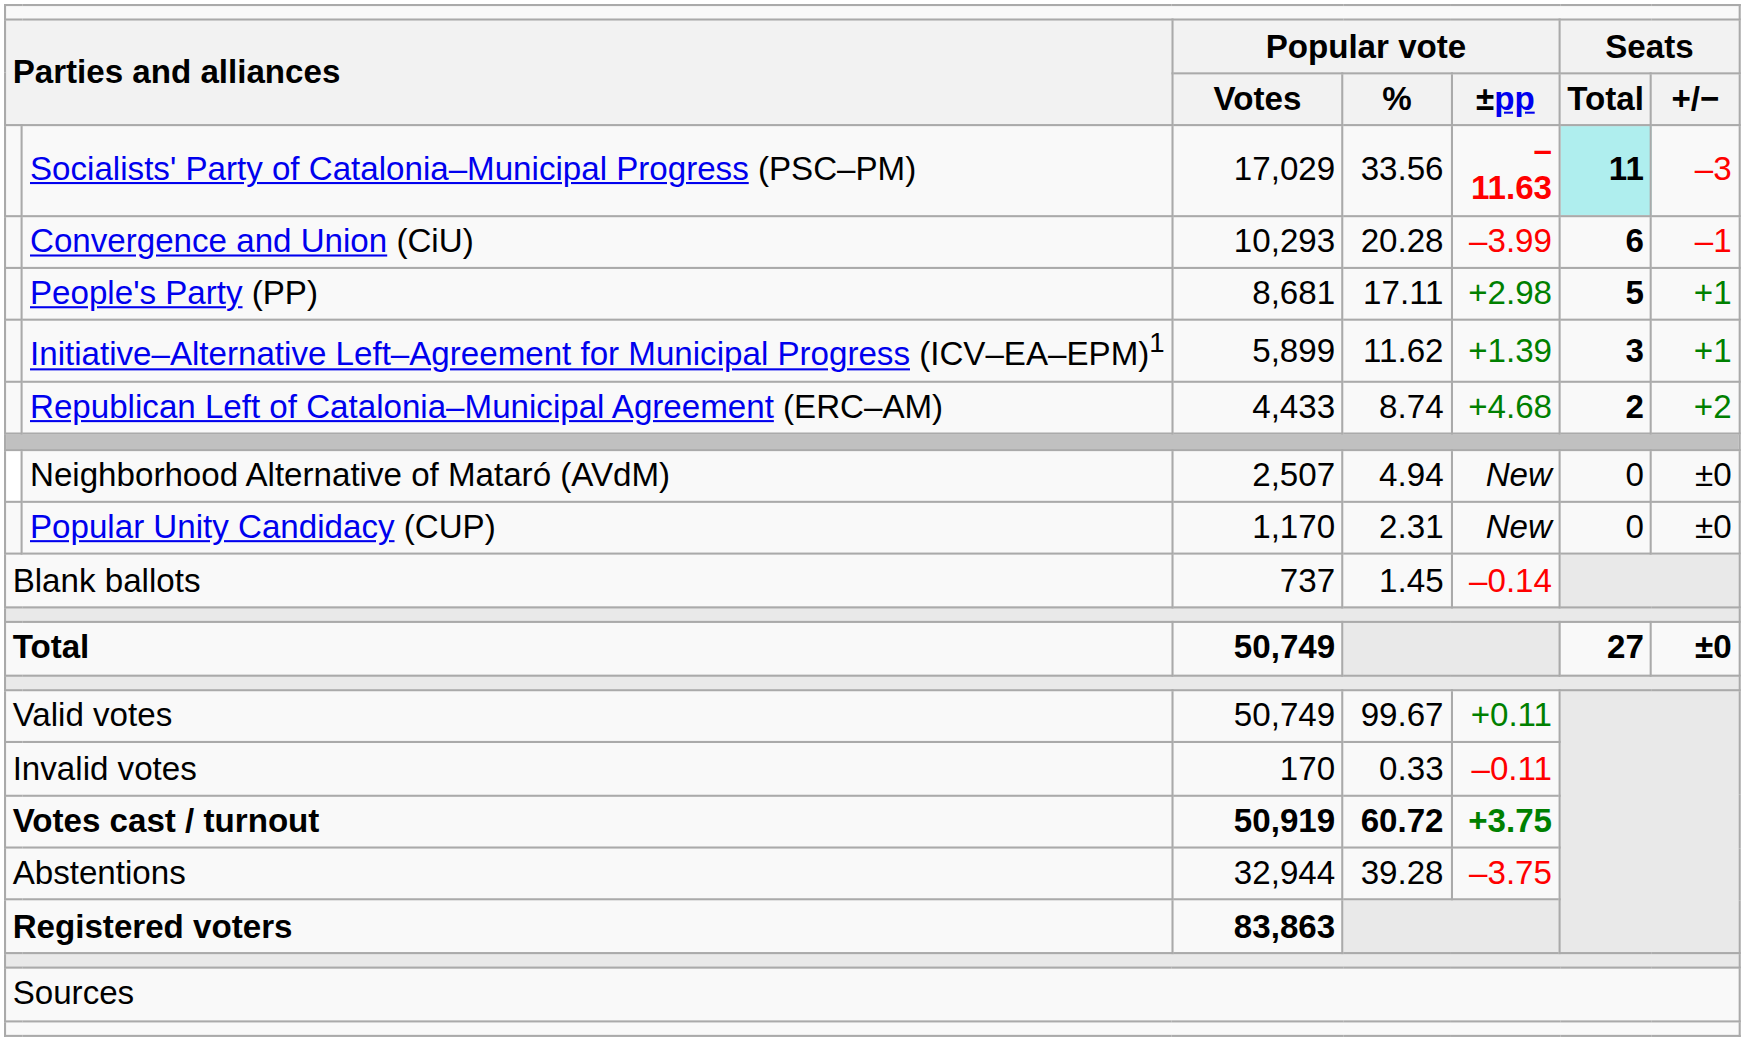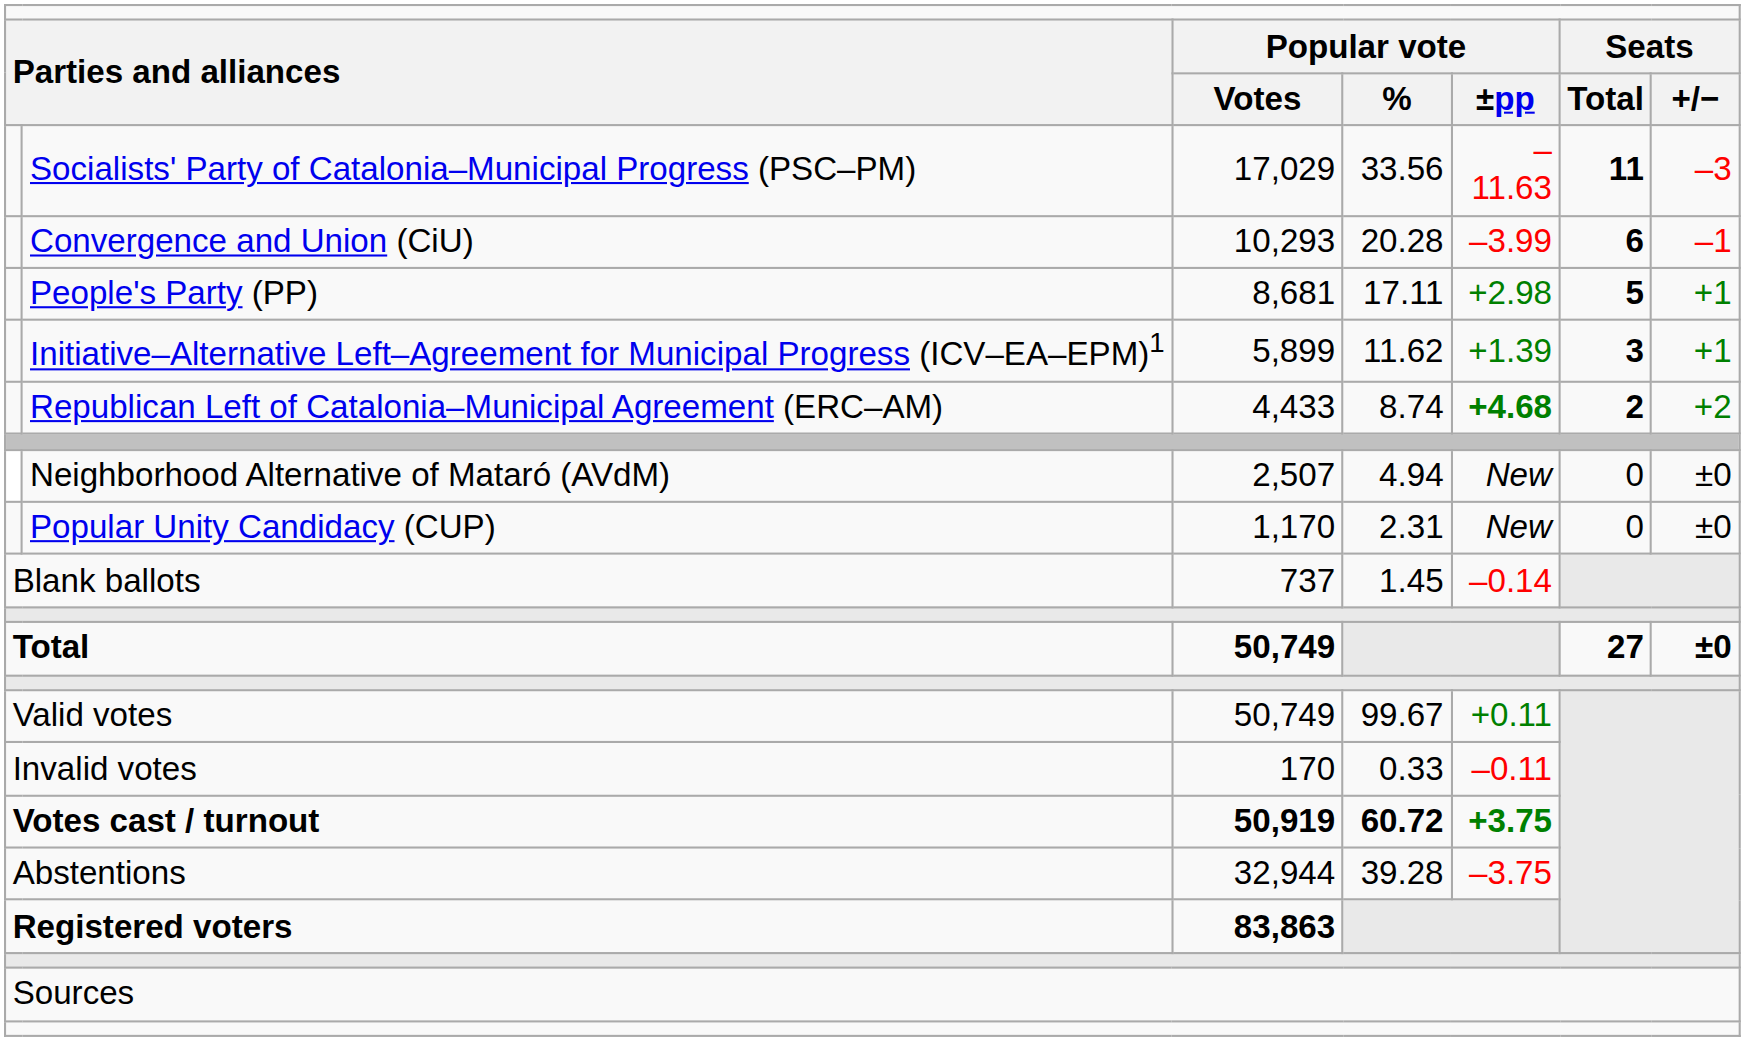(1511, 169) bold -> (1512, 169) normal
(1626, 169) paleturquoise background -> (1626, 169) no background
(1510, 407) normal -> (1510, 407) bold
